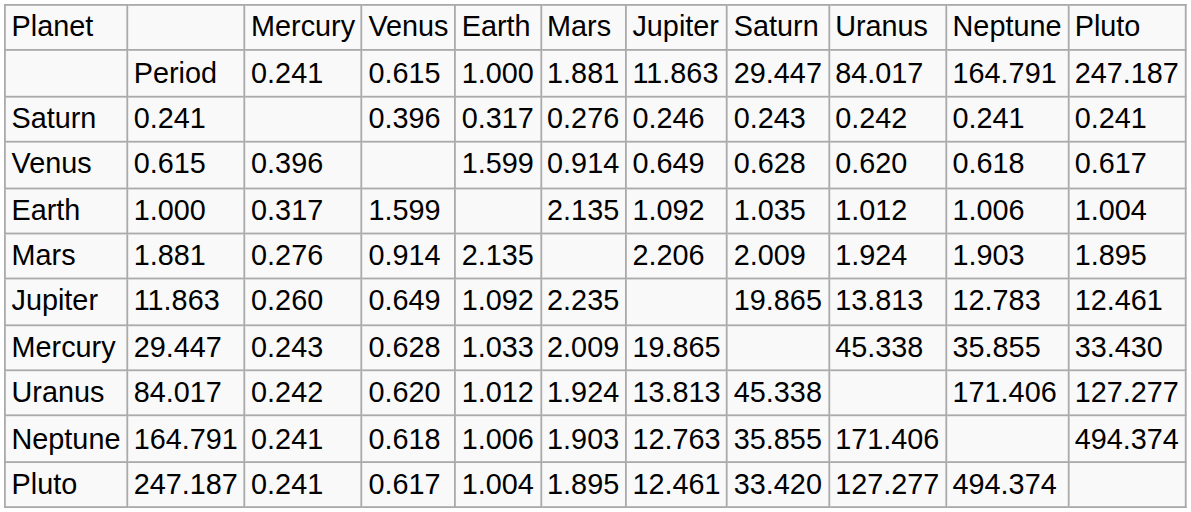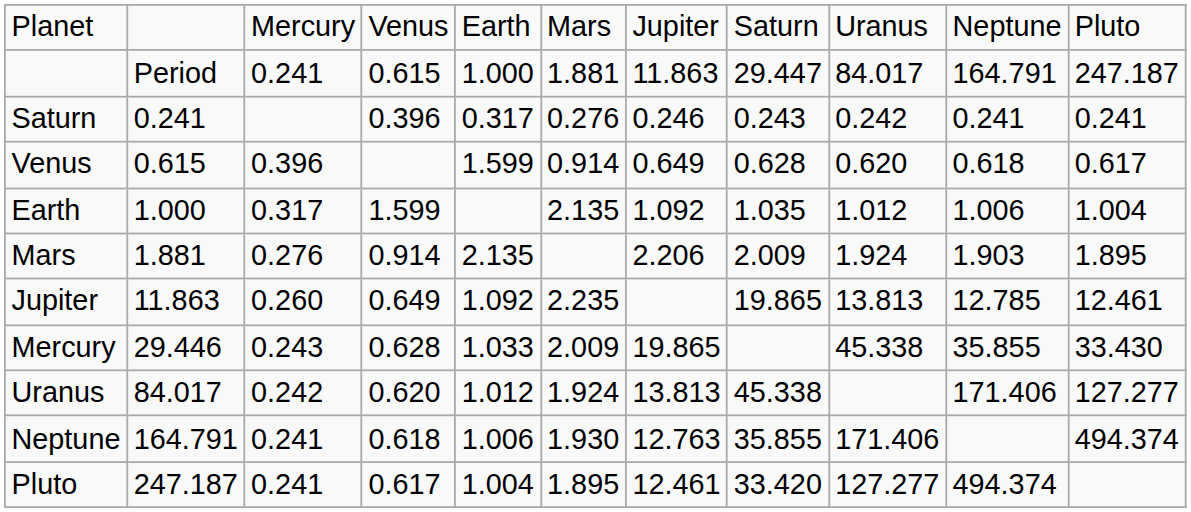(997, 301) 12.783 -> (997, 301) 12.785
(178, 347) 29.447 -> (178, 347) 29.446
(583, 438) 1.903 -> (583, 438) 1.930
